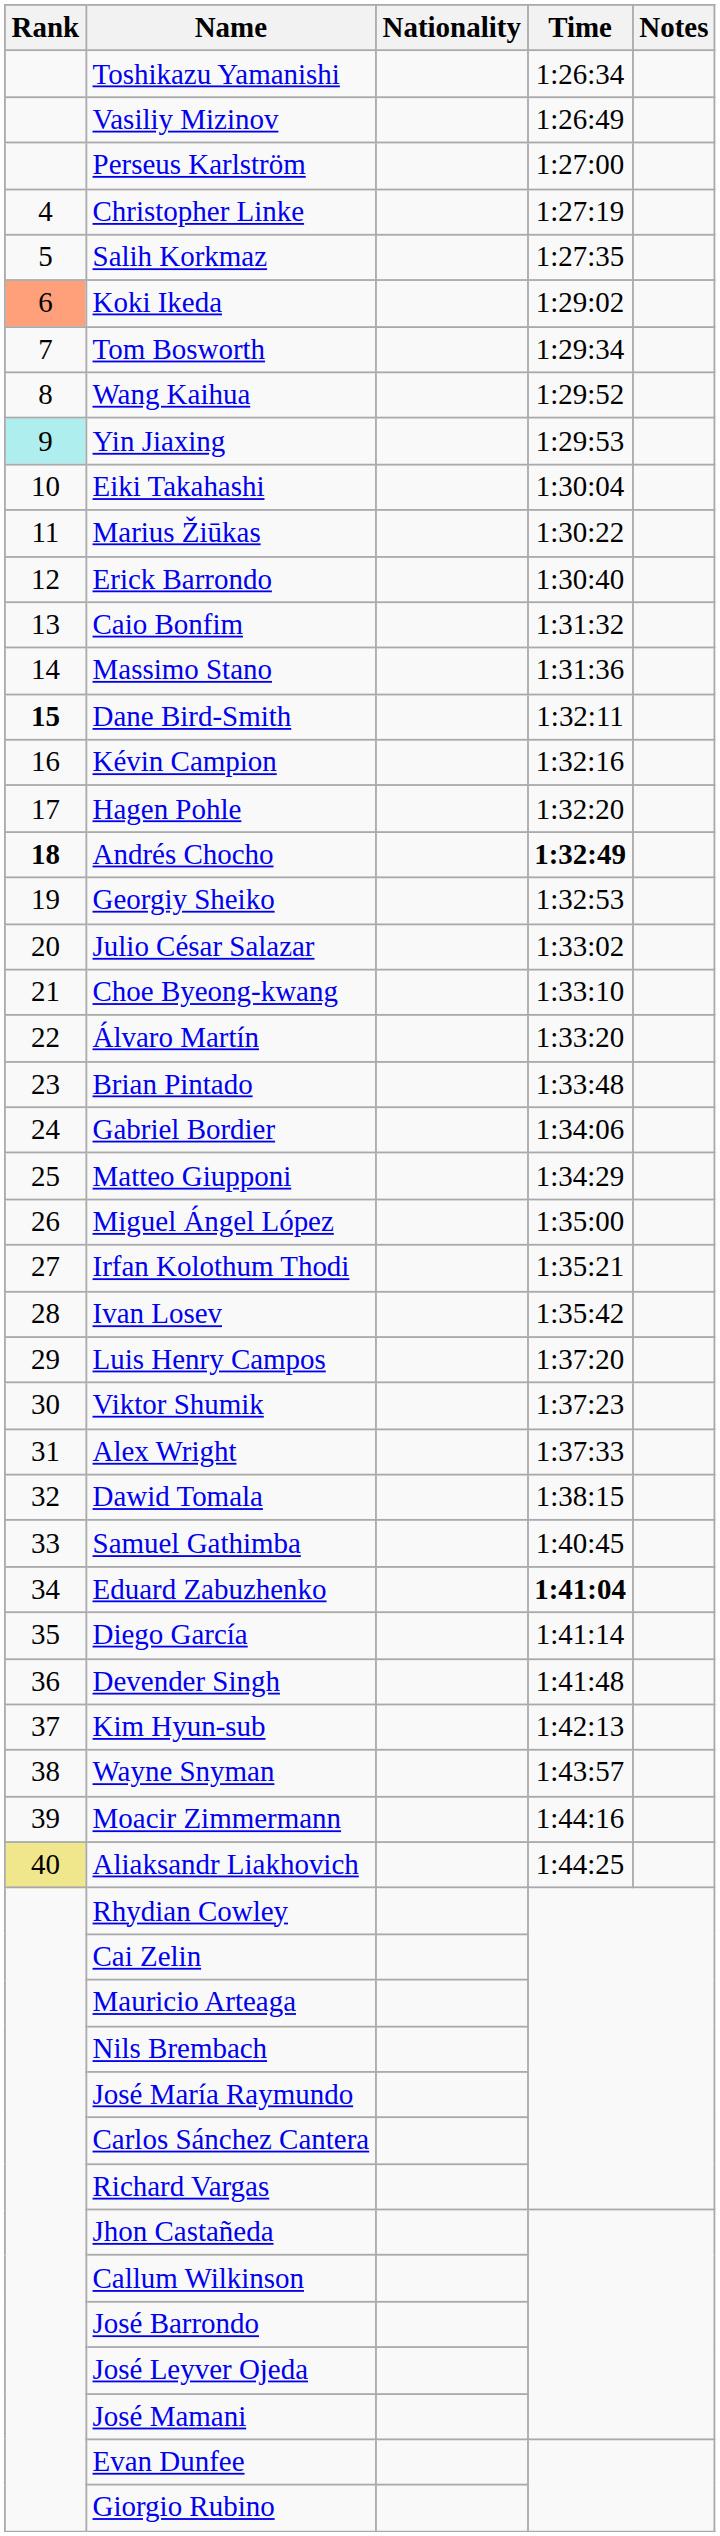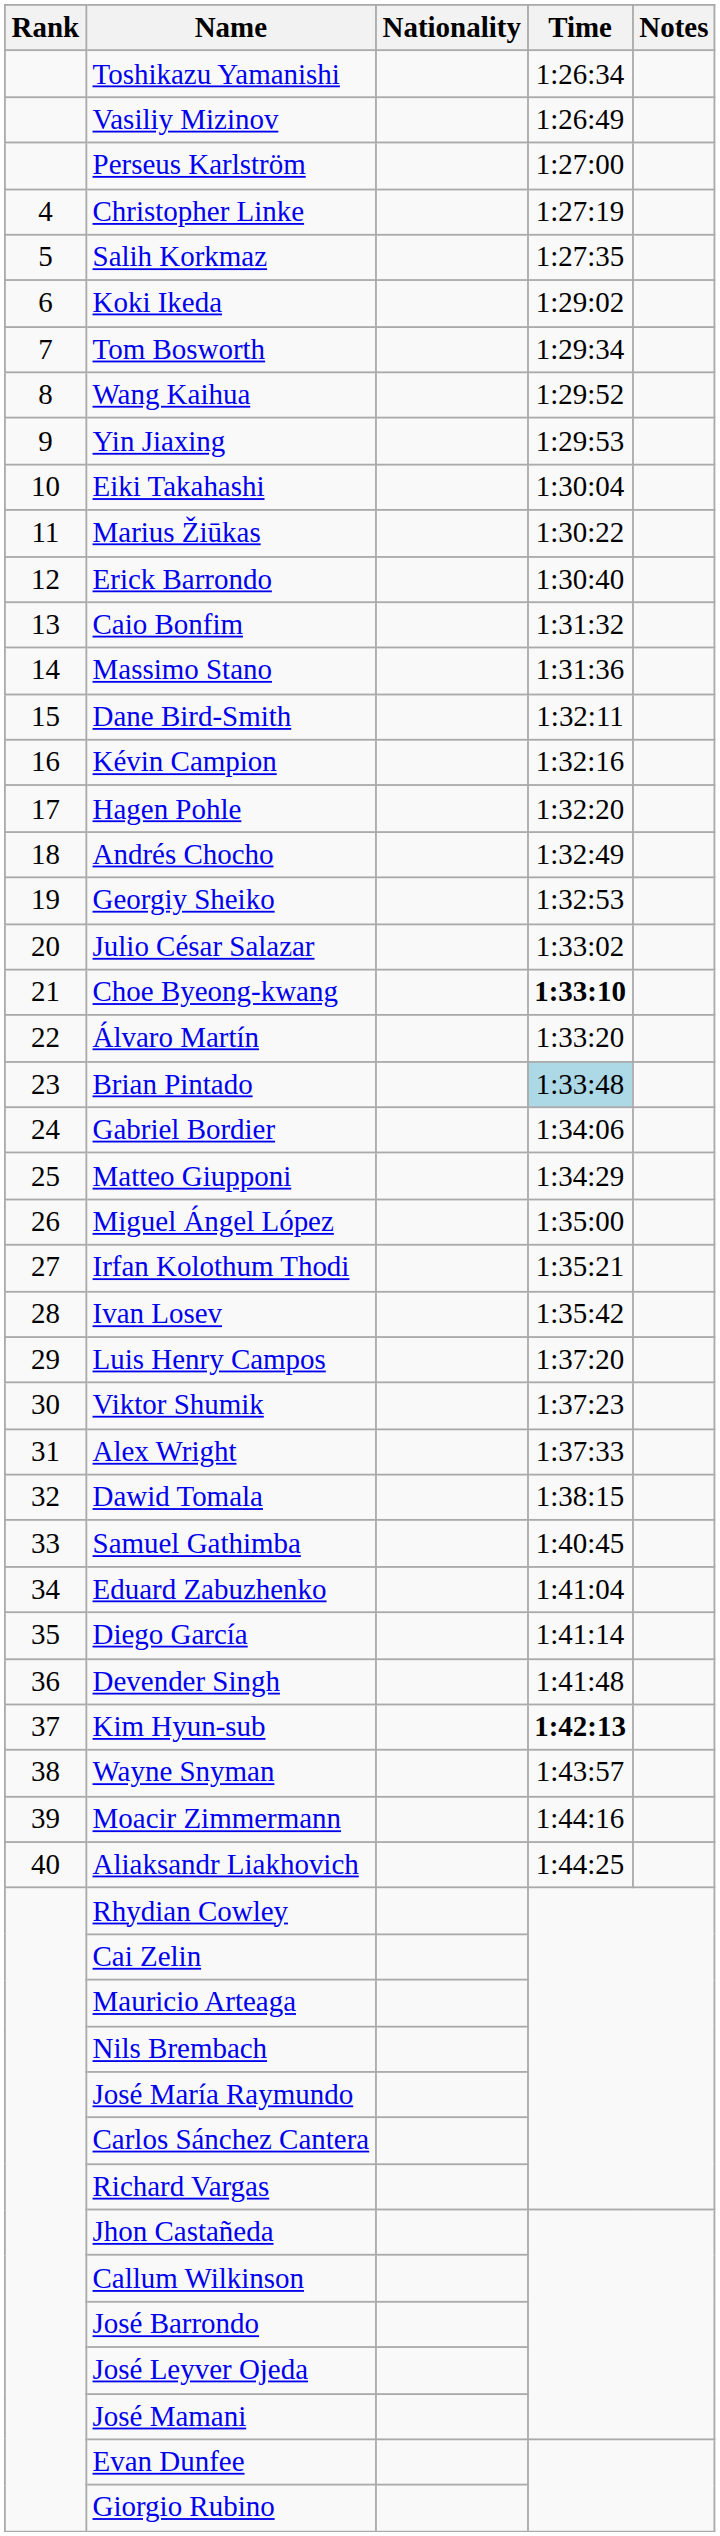(45, 303) lightsalmon background -> (45, 303) no background
(45, 440) paleturquoise background -> (45, 440) no background
(45, 716) bold -> (45, 716) normal
(45, 854) bold -> (45, 854) normal
(580, 854) bold -> (580, 854) normal
(580, 991) normal -> (580, 991) bold
(580, 1083) no background -> (580, 1083) lightblue background
(580, 1589) bold -> (580, 1589) normal
(580, 1726) normal -> (580, 1726) bold
(45, 1864) khaki background -> (45, 1864) no background
